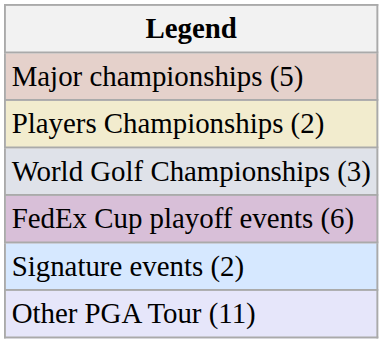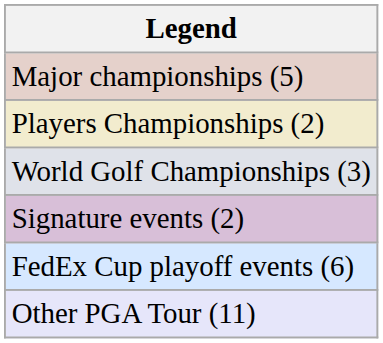(183, 218) FedEx Cup playoff events (6) -> (128, 218) Signature events (2)
(128, 266) Signature events (2) -> (183, 266) FedEx Cup playoff events (6)
